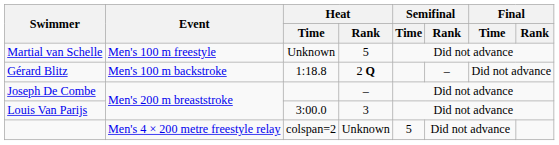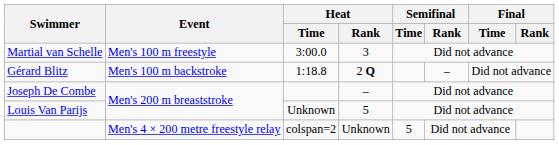(311, 52) Unknown -> (311, 52) 3:00.0
(366, 52) 5 -> (366, 52) 3
(311, 110) 3:00.0 -> (311, 110) Unknown
(366, 110) 3 -> (366, 110) 5
